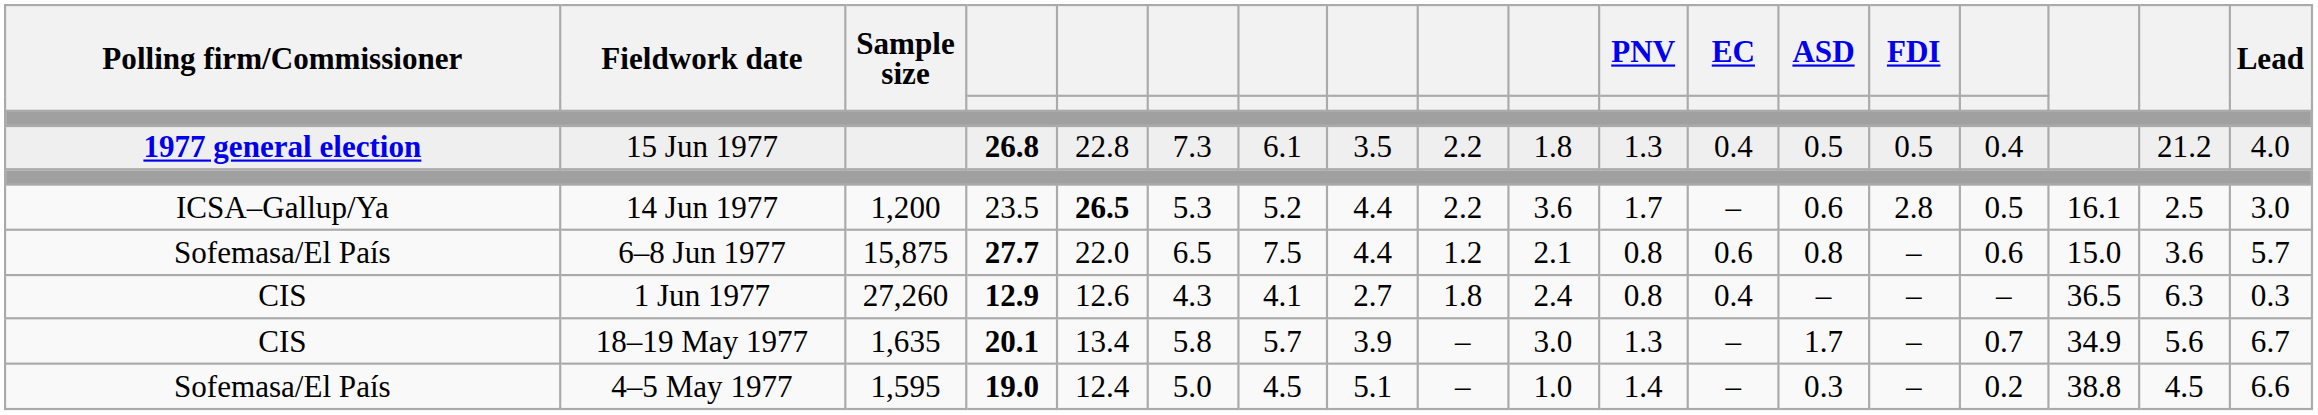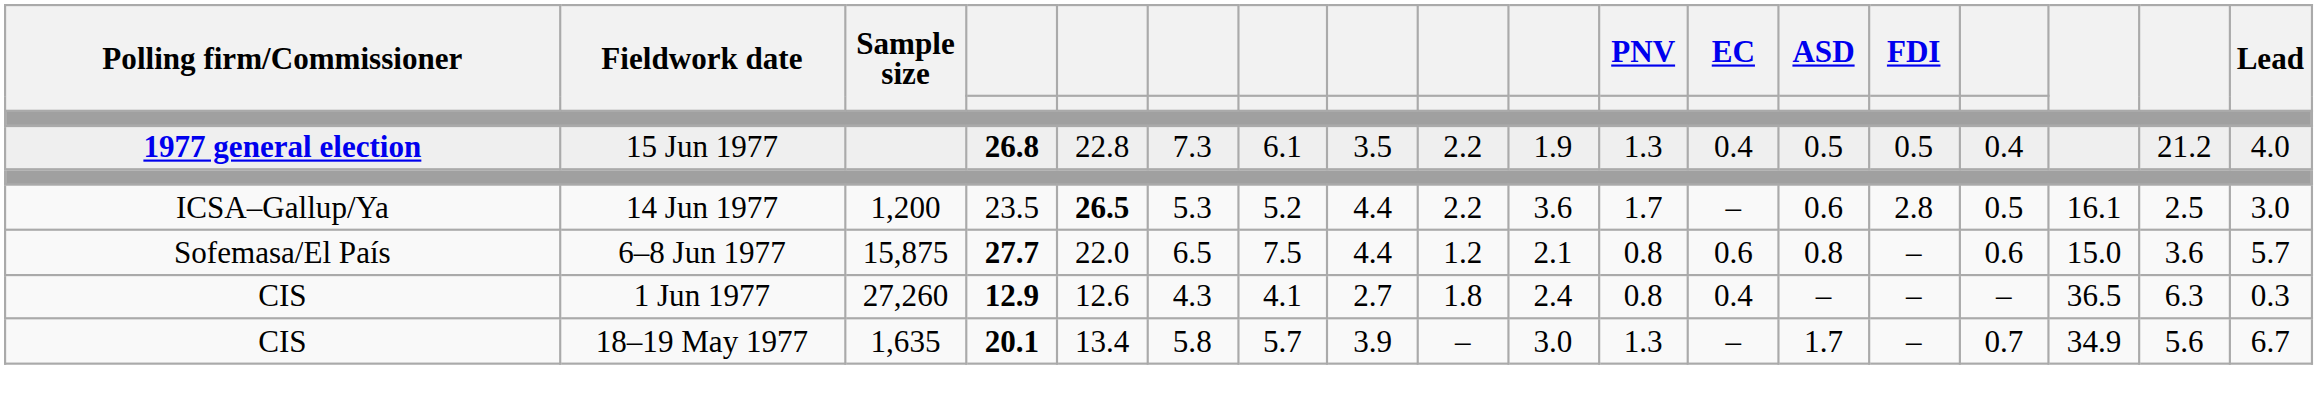(1553, 148) 1.8 -> (1553, 148) 1.9
- row: (702, 386)
